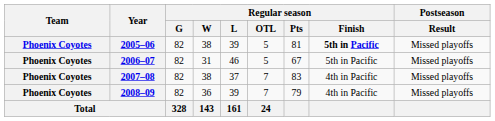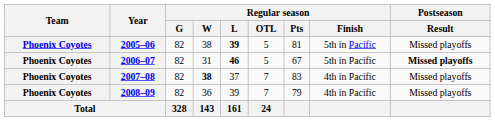(234, 44) normal -> (234, 44) bold
(352, 44) bold -> (350, 44) normal
(234, 60) normal -> (234, 60) bold
(442, 60) normal -> (440, 60) bold
(207, 76) normal -> (207, 76) bold
